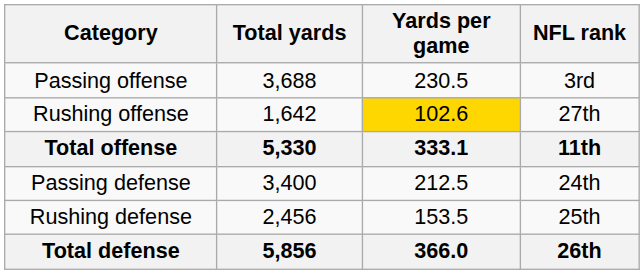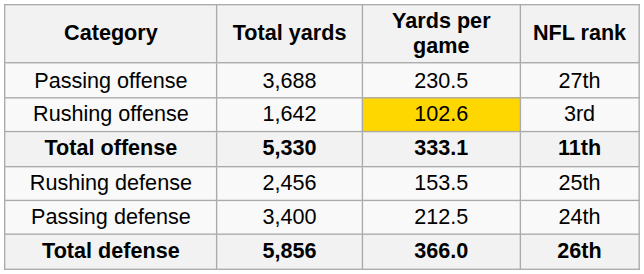(580, 80) 3rd -> (580, 80) 27th
(580, 114) 27th -> (580, 114) 3rd
rows swapped: (111, 182) <-> (111, 217)
